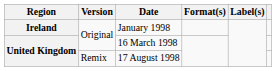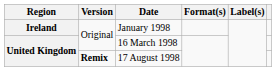(94, 58) normal -> (94, 58) bold
